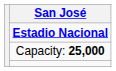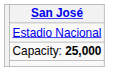(60, 32) bold -> (57, 32) normal
